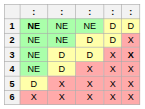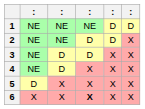(34, 26) bold -> (34, 26) normal
(131, 55) bold -> (131, 55) normal
(90, 98) normal -> (90, 98) bold
